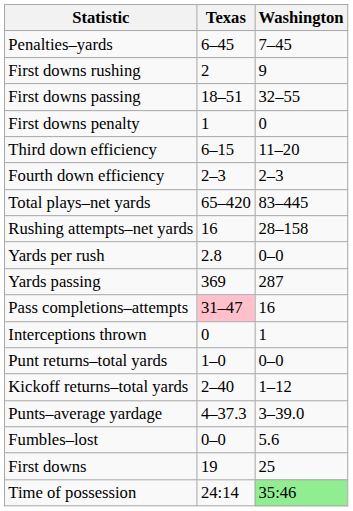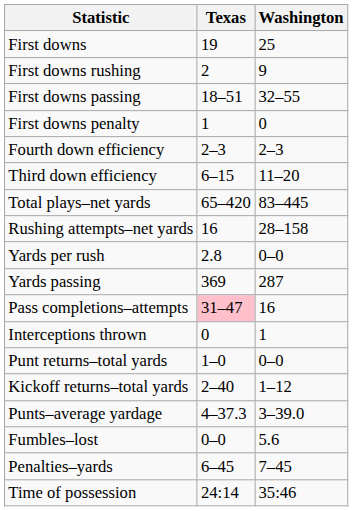rows swapped: (47, 466) <-> (61, 44)
rows swapped: (83, 149) <-> (86, 176)
(277, 492) lightgreen background -> (277, 492) no background
